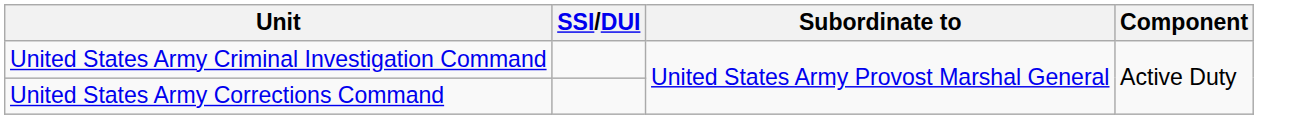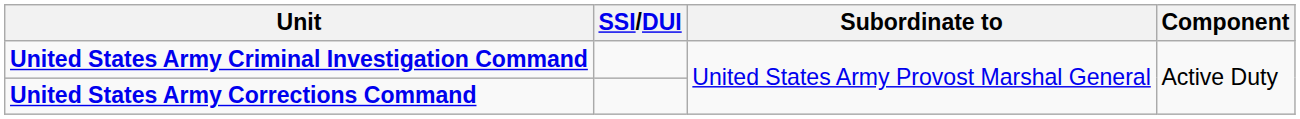(278, 59) normal -> (299, 59) bold
(227, 95) normal -> (243, 95) bold
